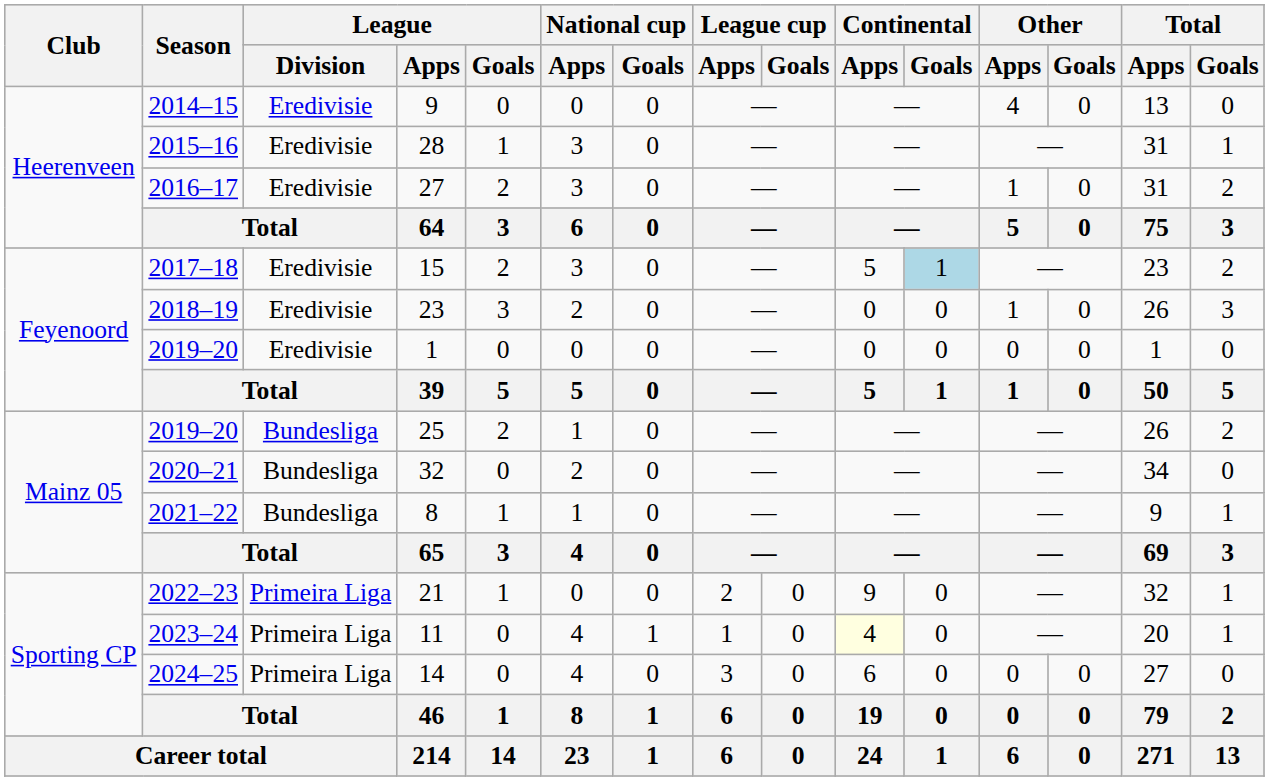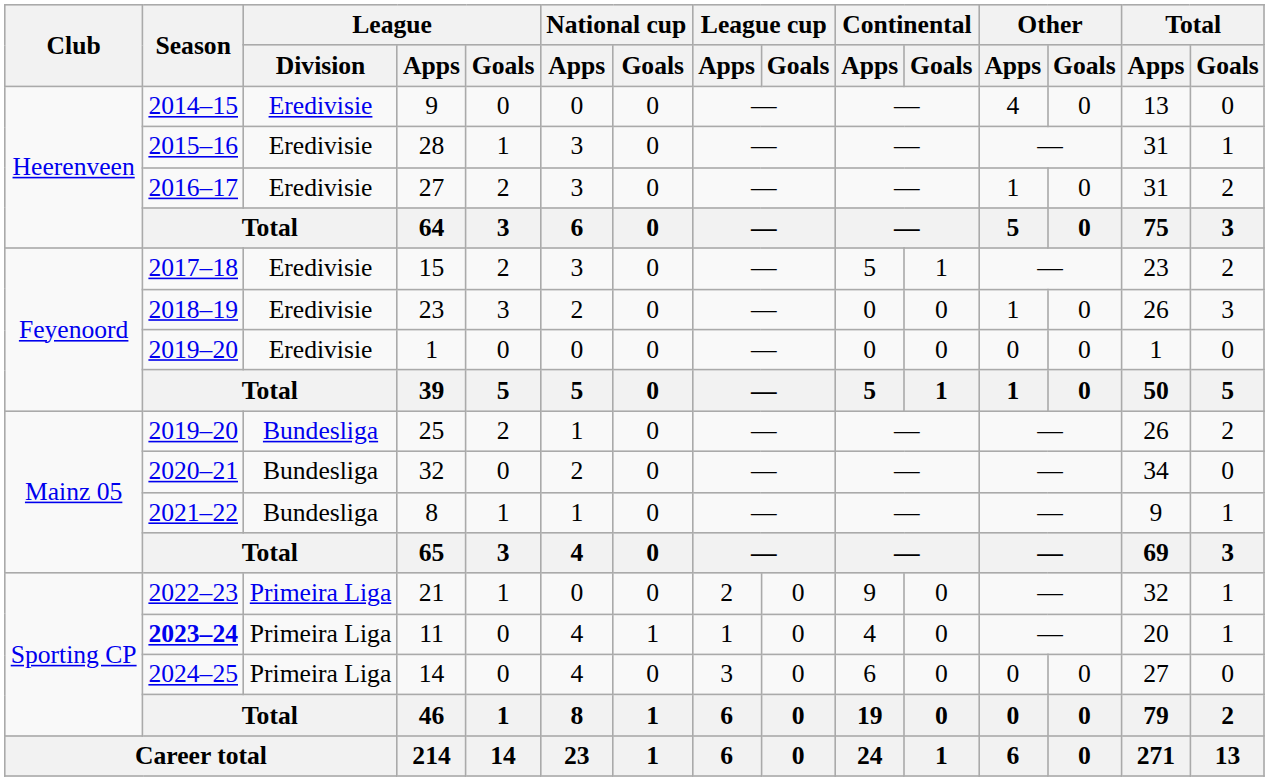(941, 268) lightblue background -> (941, 268) no background
(193, 633) normal -> (193, 633) bold
(870, 633) lightyellow background -> (870, 633) no background
